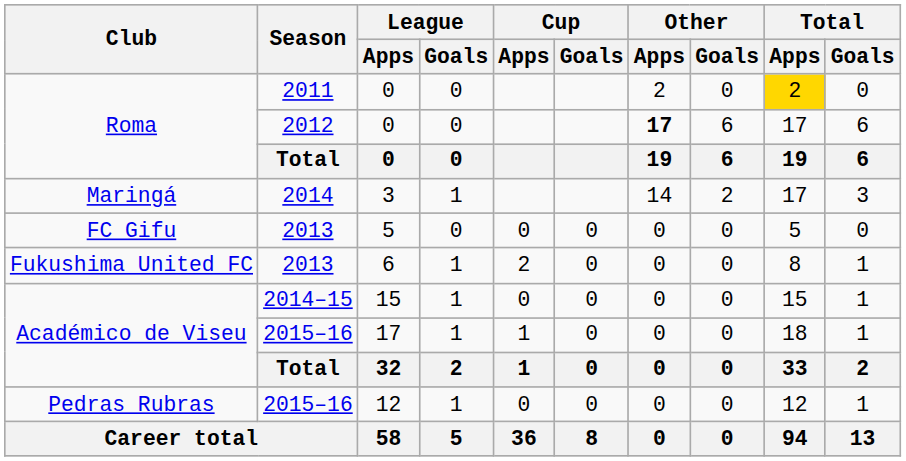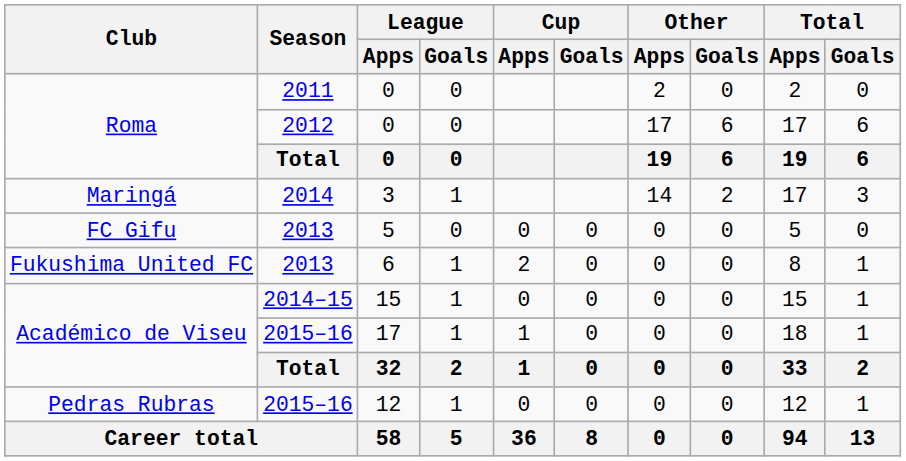(795, 92) gold background -> (795, 92) no background
(659, 126) bold -> (659, 126) normal
